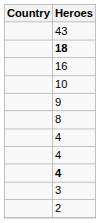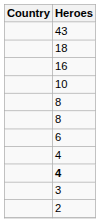(61, 48) bold -> (61, 48) normal
(58, 102) 9 -> (58, 102) 8
(58, 137) 4 -> (58, 137) 6
